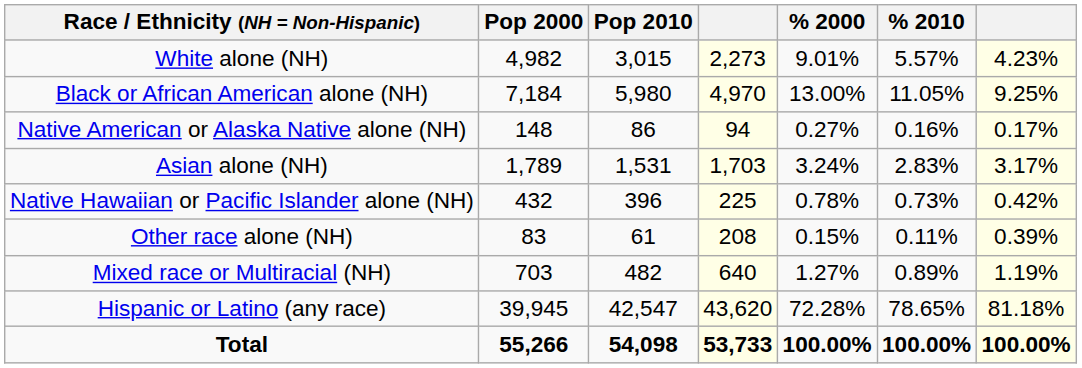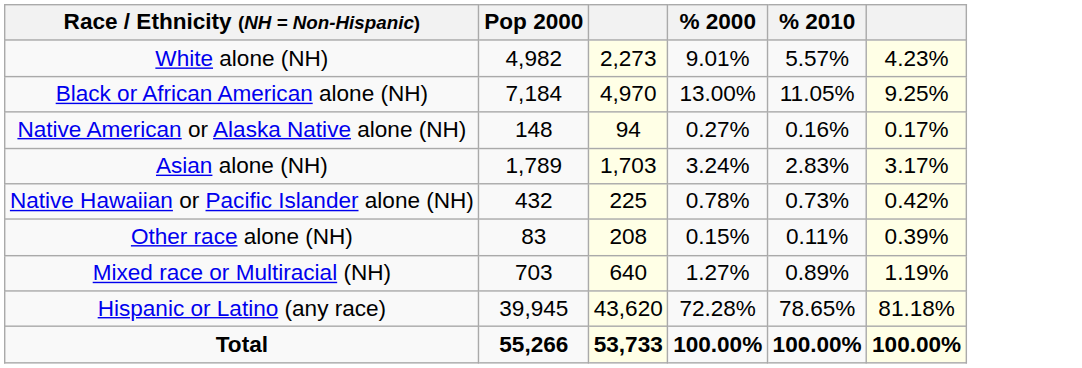- column: (643, 22)
